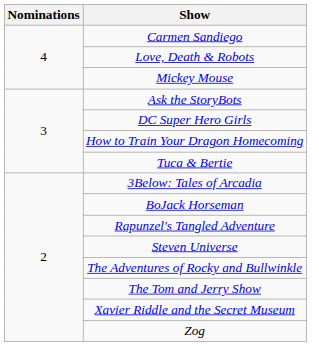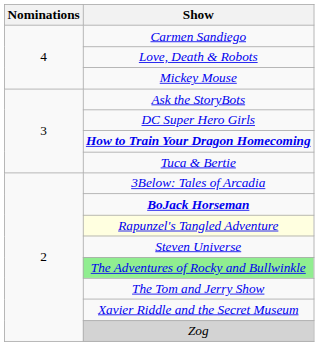(195, 141) normal -> (198, 141) bold
(195, 204) normal -> (198, 204) bold
(195, 225) no background -> (198, 225) lightyellow background
(195, 267) no background -> (198, 267) lightgreen background
(195, 330) no background -> (198, 330) lightgrey background
